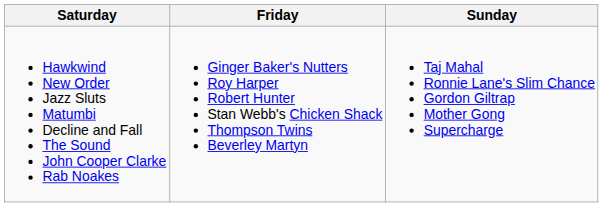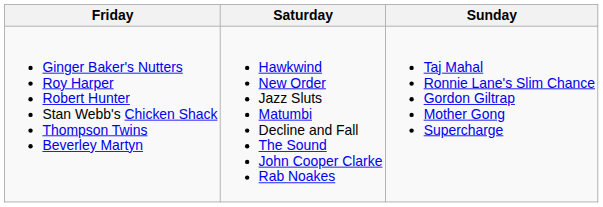columns swapped: (278, 15) <-> (87, 15)
